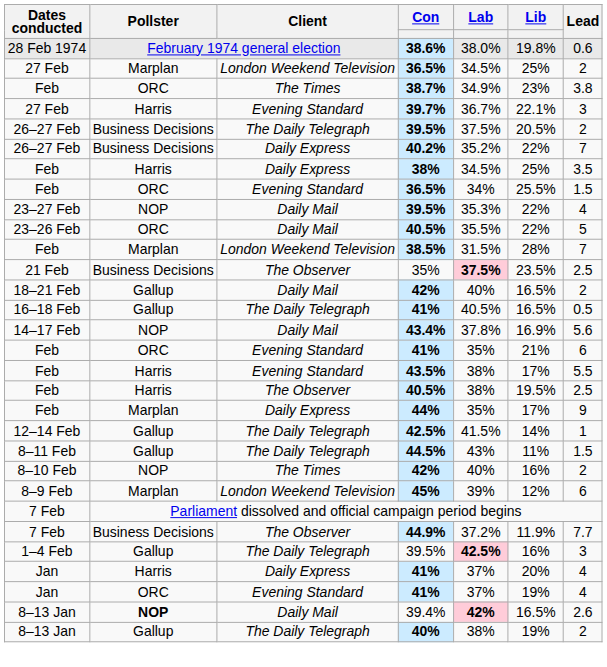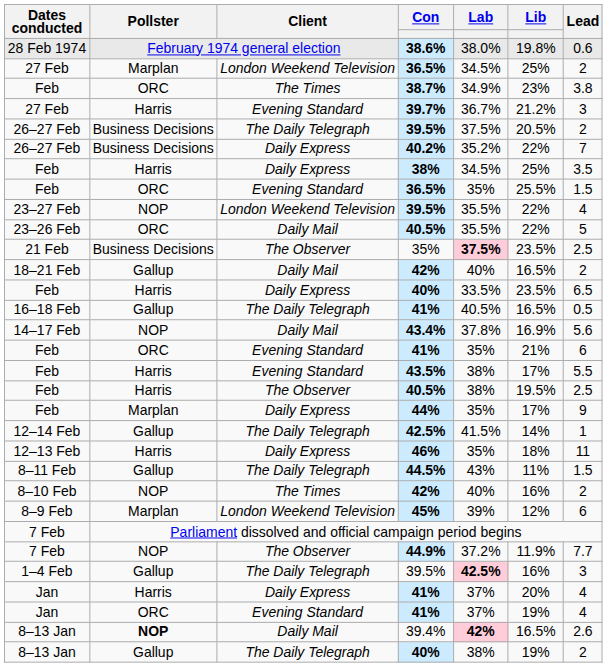(536, 109) 22.1% -> (536, 109) 21.2%
(481, 190) 34% -> (481, 190) 35%
(308, 210) Daily Mail -> (308, 210) London Weekend Television
(481, 210) 35.3% -> (481, 210) 35.5%
- row: (47, 250)
+ row: (47, 290)
+ row: (47, 451)
(153, 532) Business Decisions -> (153, 552) NOP
